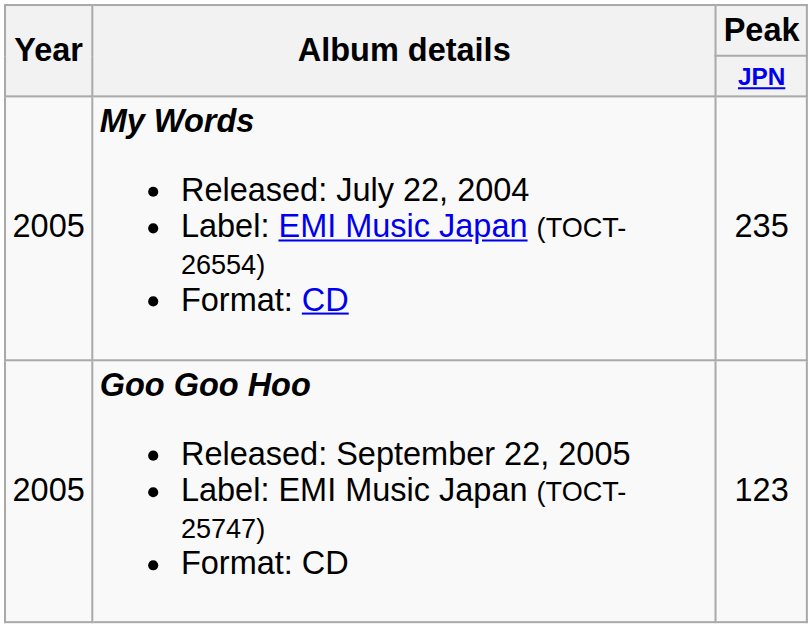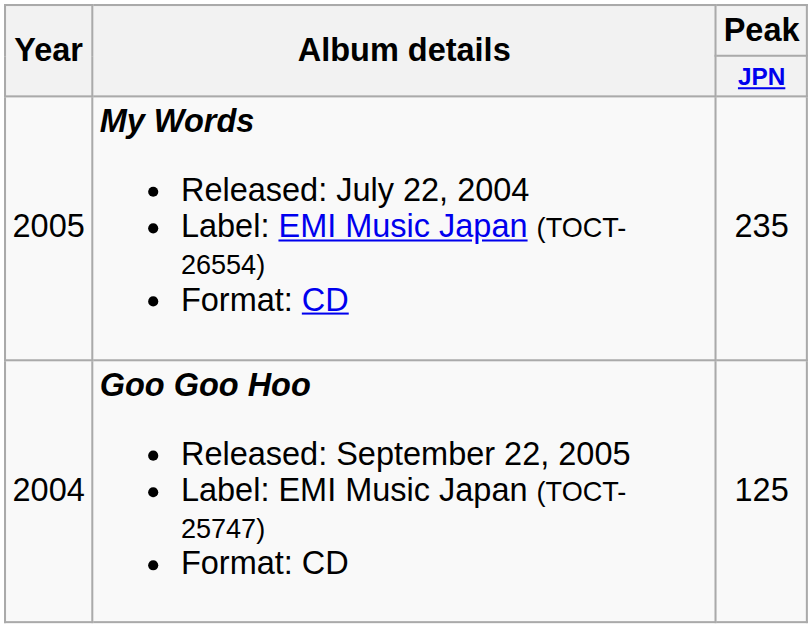(49, 490) 2005 -> (49, 490) 2004
(762, 490) 123 -> (762, 490) 125
